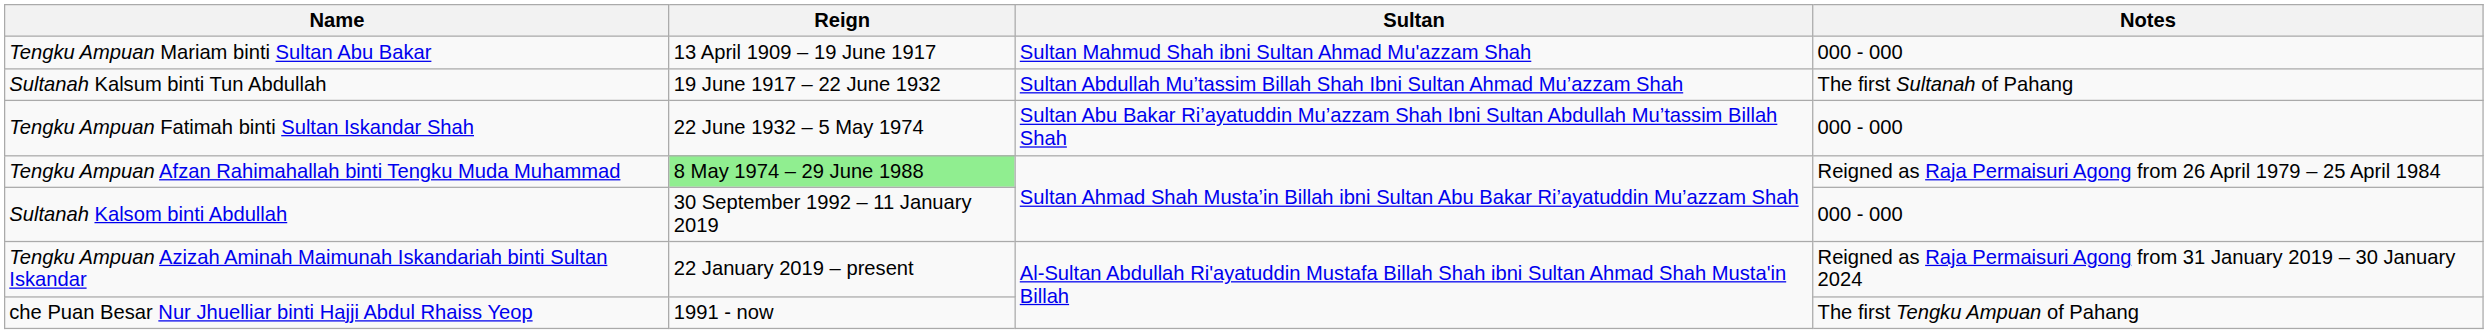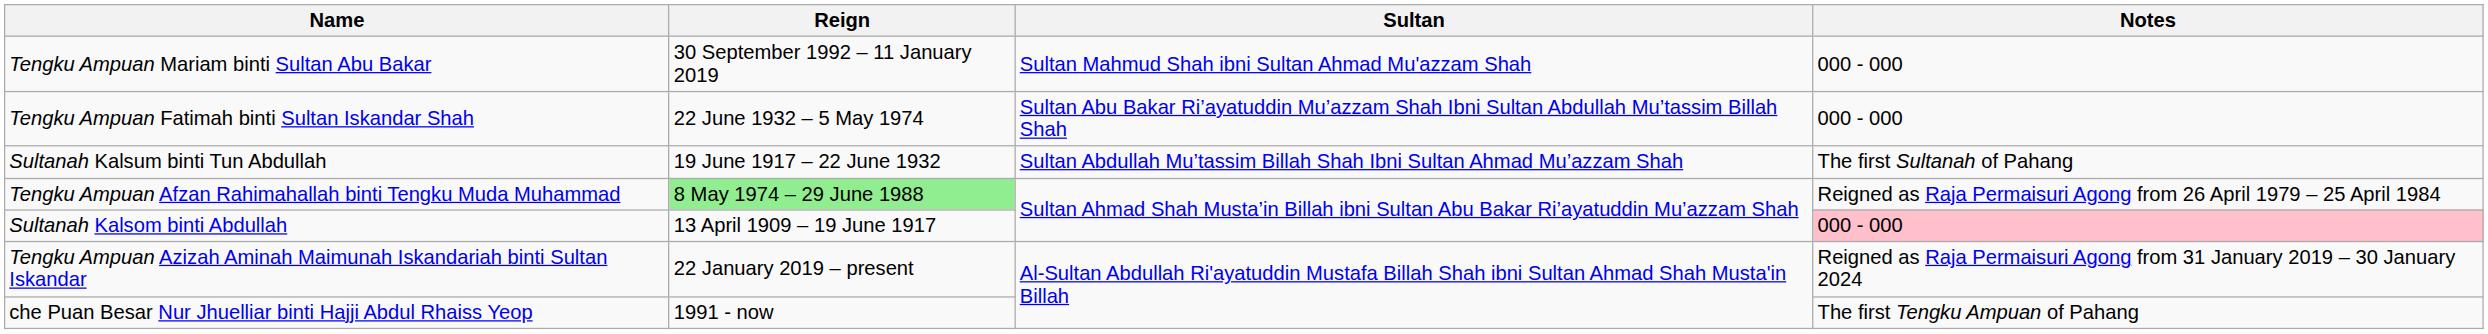(805, 52) 13 April 1909 – 19 June 1917 -> (823, 63) 30 September 1992 – 11 January 2019
rows swapped: (168, 84) <-> (242, 127)
(823, 214) 30 September 1992 – 11 January 2019 -> (805, 225) 13 April 1909 – 19 June 1917
(1860, 214) no background -> (1860, 225) pink background
